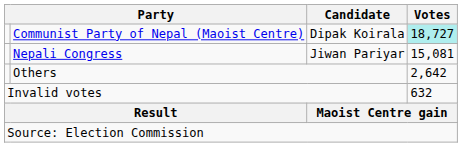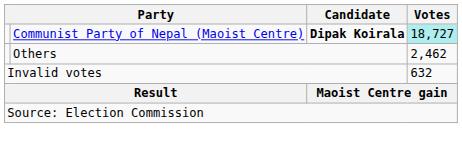(357, 34) normal -> (357, 34) bold
- row: (68, 54)
(429, 73) 2,642 -> (429, 54) 2,462
